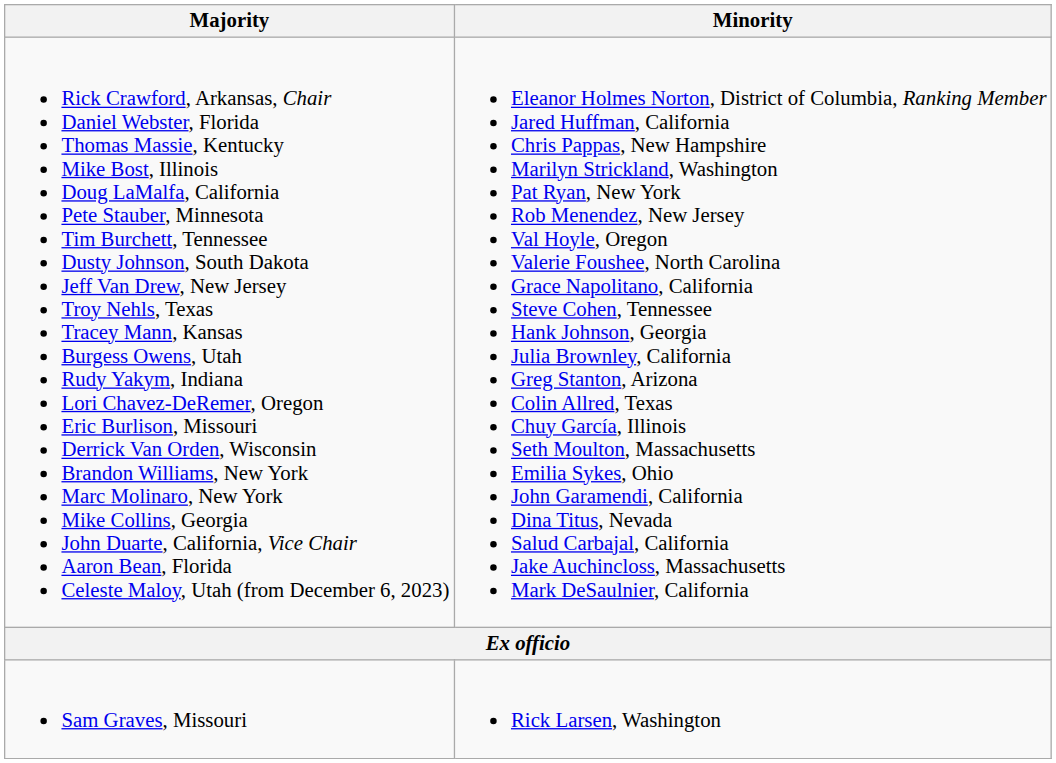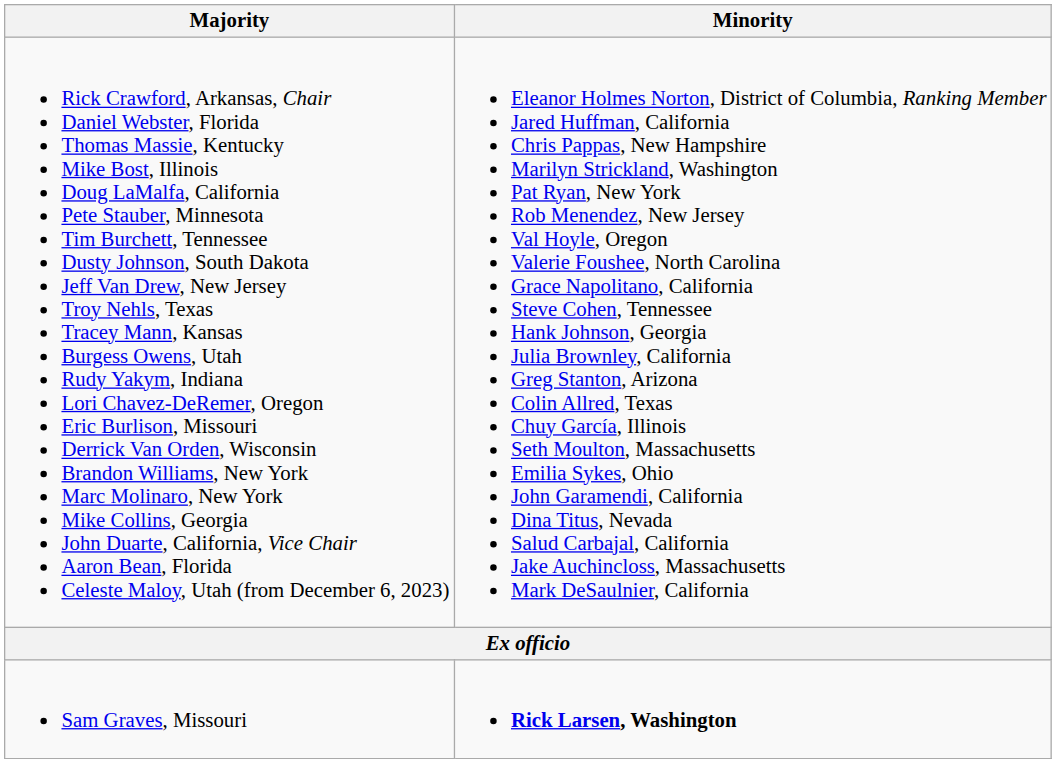(753, 721) normal -> (753, 721) bold
